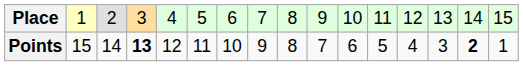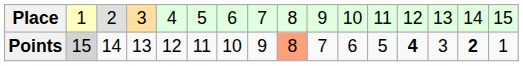(81, 46) no background -> (81, 46) lightgrey background
(142, 46) bold -> (142, 46) normal
(292, 46) no background -> (292, 46) lightsalmon background
(413, 46) normal -> (413, 46) bold
